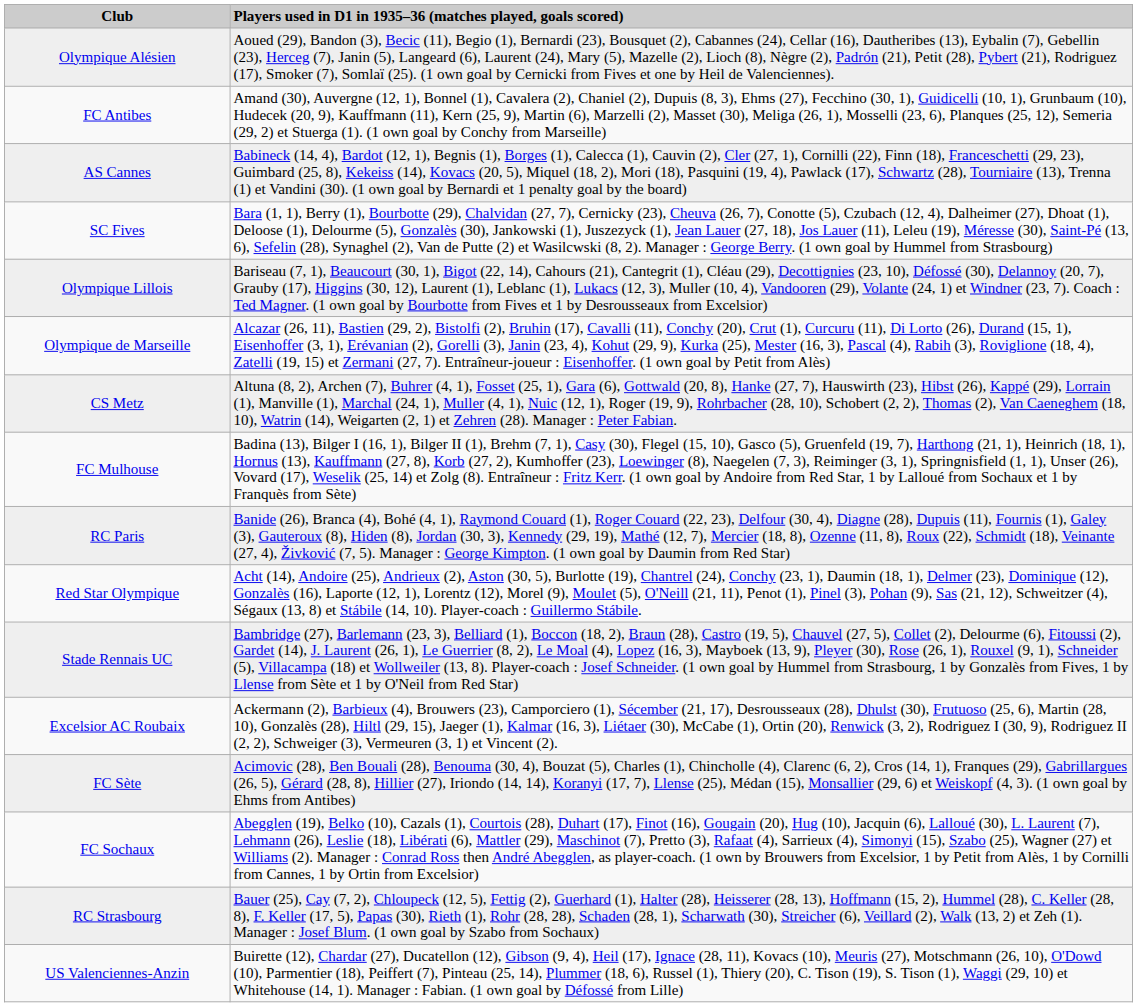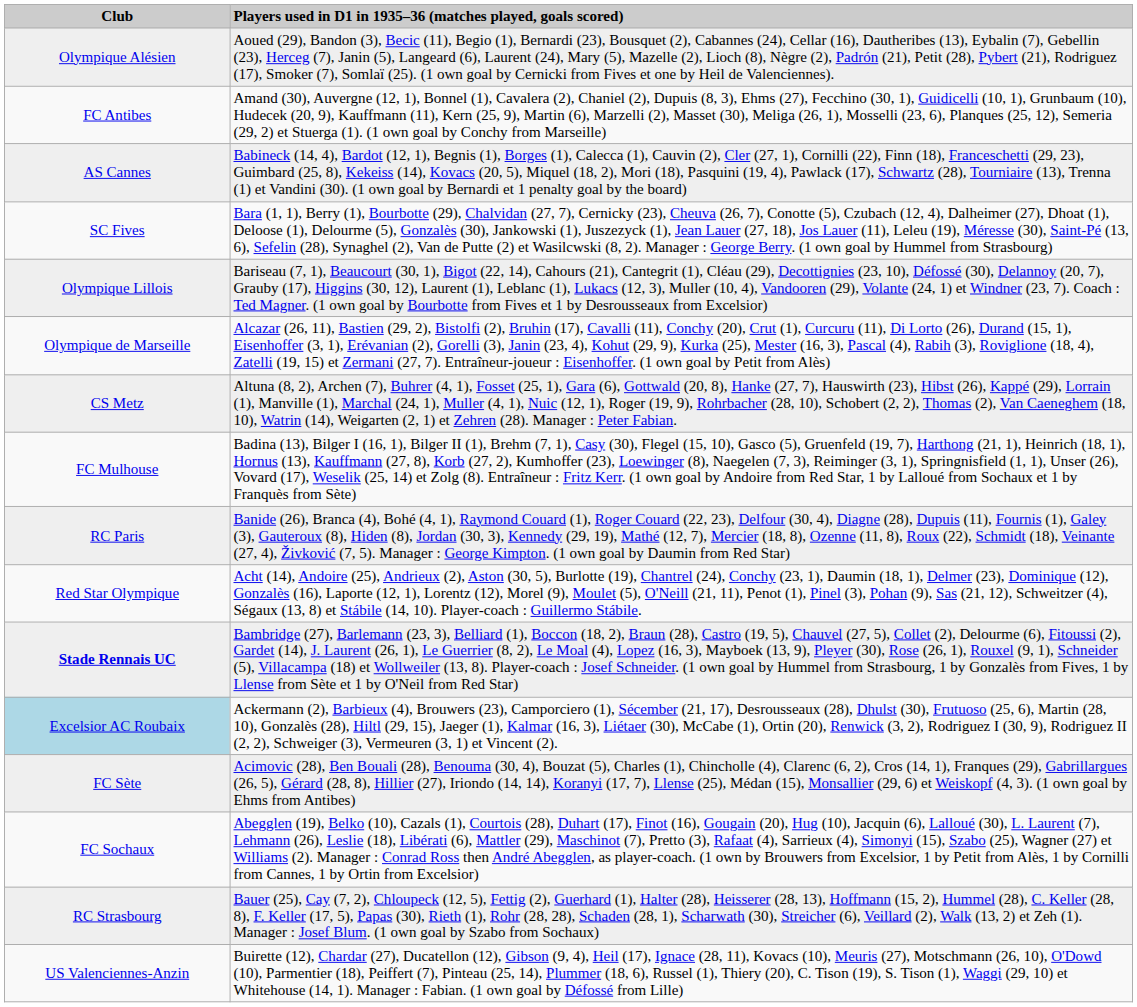(117, 659) normal -> (117, 659) bold
(117, 725) no background -> (117, 725) lightblue background
